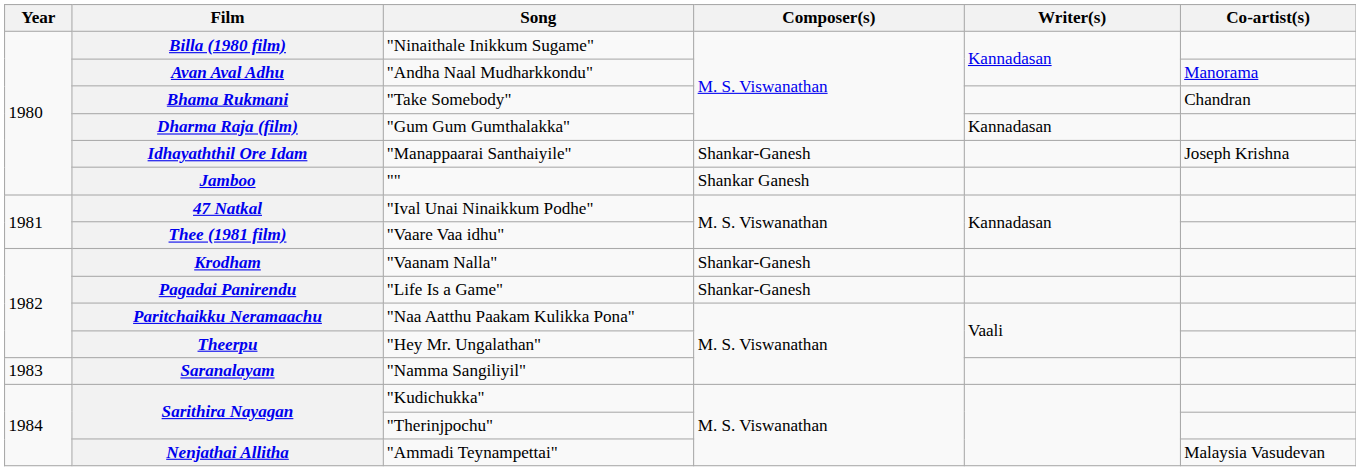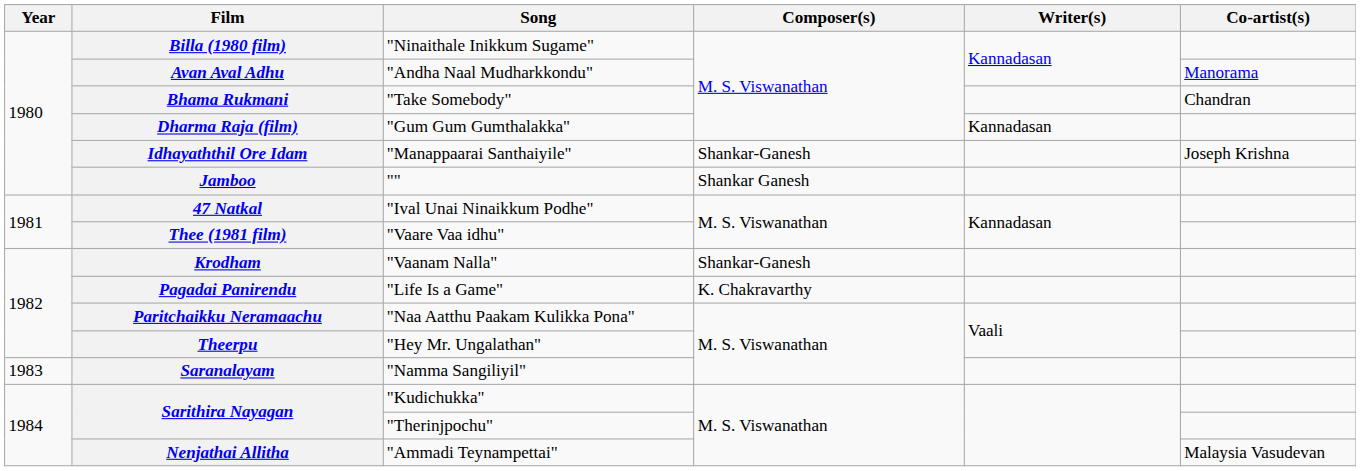(754, 289) Shankar-Ganesh -> (755, 289) K. Chakravarthy
